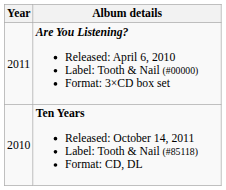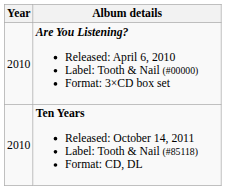(19, 63) 2011 -> (19, 63) 2010
